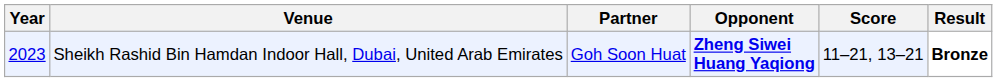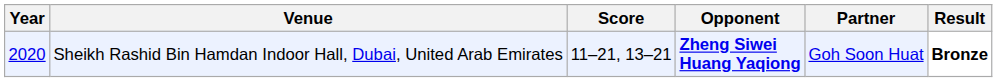columns swapped: (628, 18) <-> (873, 18)
(27, 54) 2023 -> (27, 54) 2020
